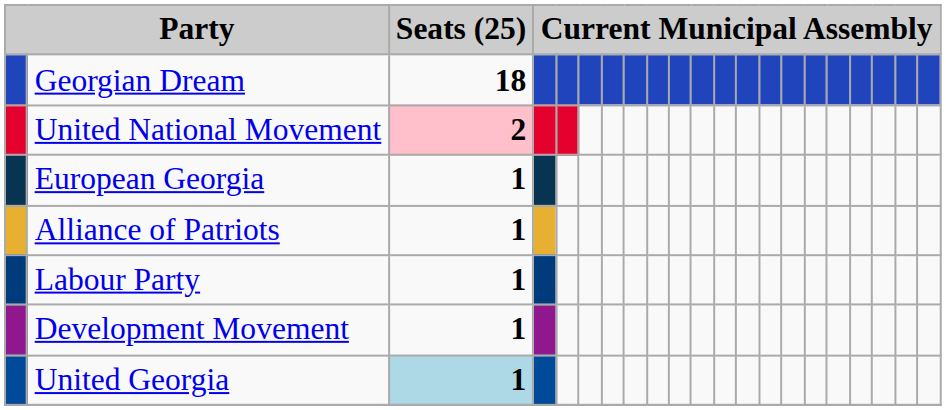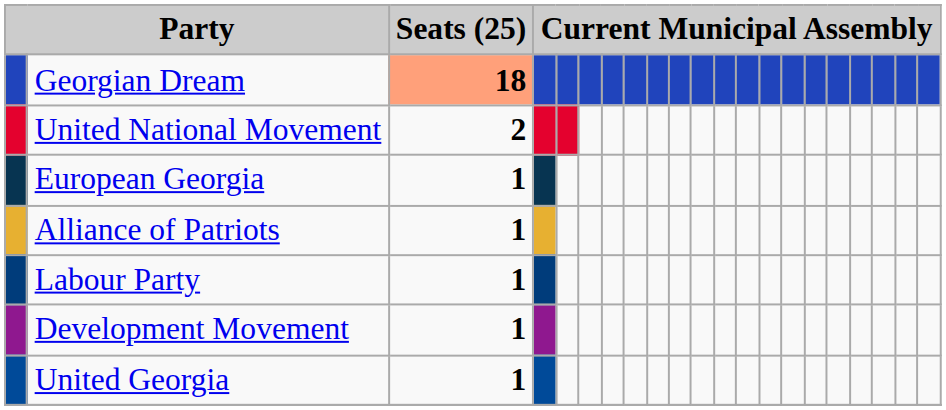(511, 79) no background -> (511, 79) lightsalmon background
(518, 129) pink background -> (518, 129) no background
(518, 379) lightblue background -> (518, 379) no background
